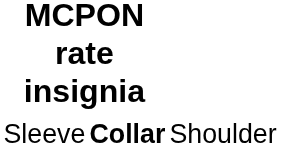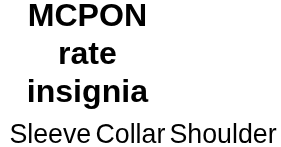(127, 134) bold -> (130, 134) normal
